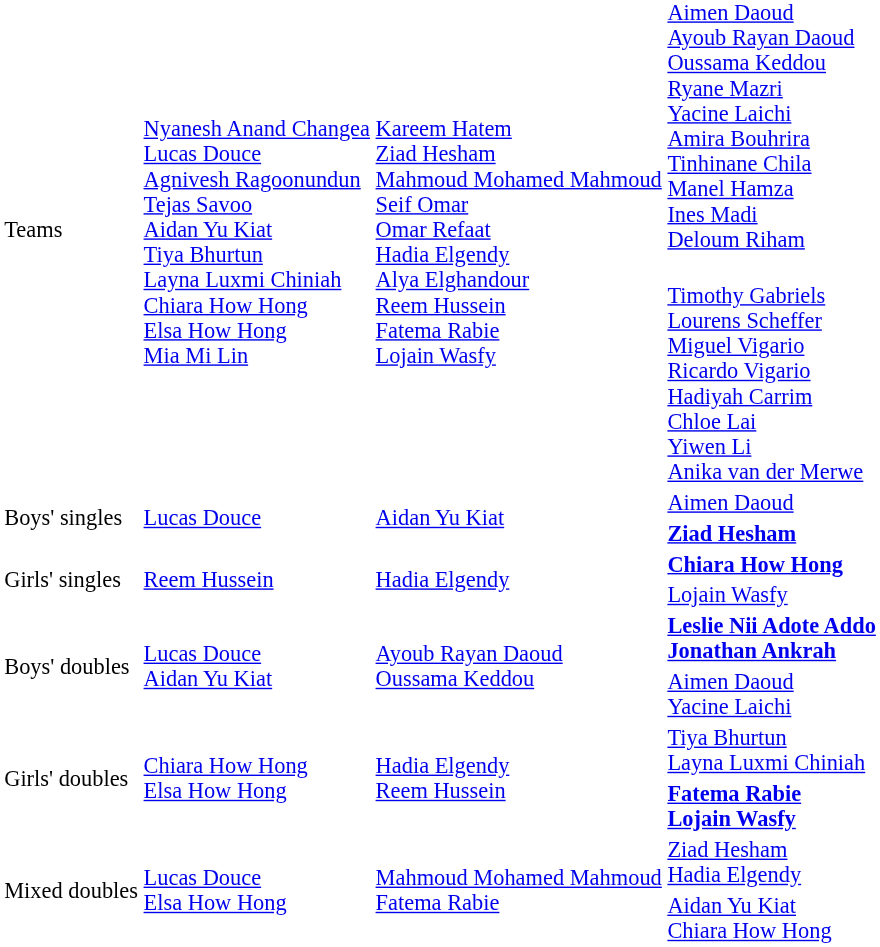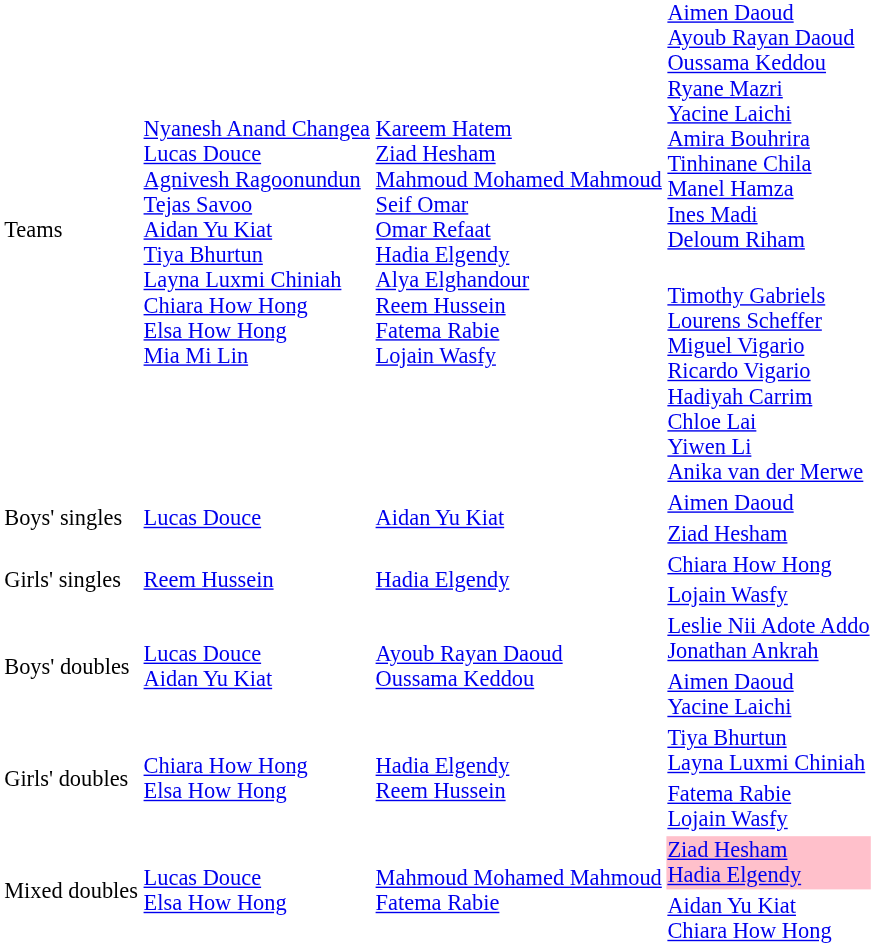(732, 533) bold -> (727, 533) normal
(755, 564) bold -> (750, 564) normal
(772, 638) bold -> (768, 638) normal
(734, 806) bold -> (729, 806) normal
(734, 862) no background -> (734, 862) pink background
